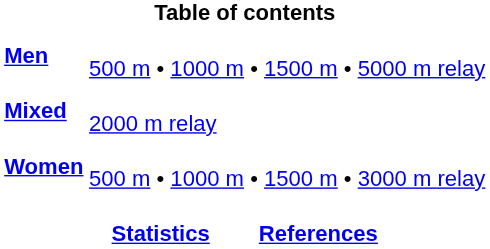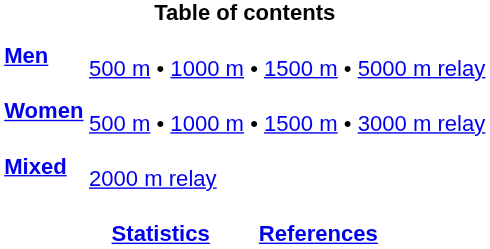rows swapped: (44, 166) <-> (35, 111)
